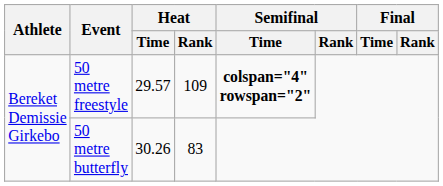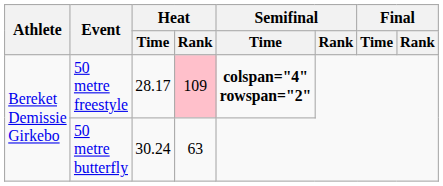(153, 86) 29.57 -> (153, 86) 28.17
(195, 86) no background -> (195, 86) pink background
(153, 149) 30.26 -> (153, 149) 30.24
(195, 149) 83 -> (195, 149) 63
